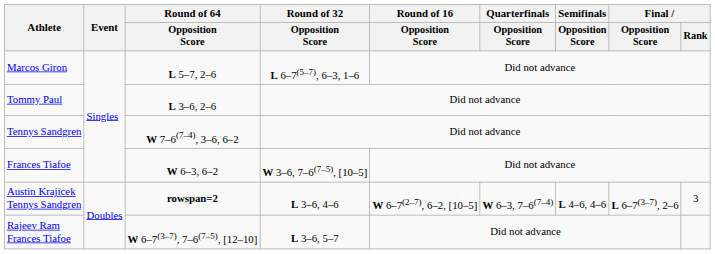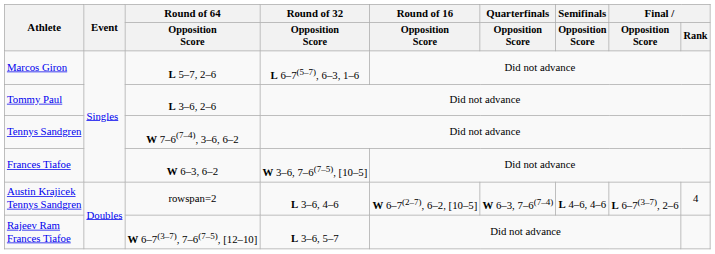(192, 199) bold -> (192, 199) normal
(696, 199) 3 -> (696, 199) 4
